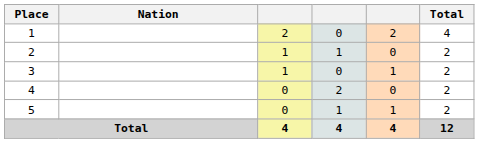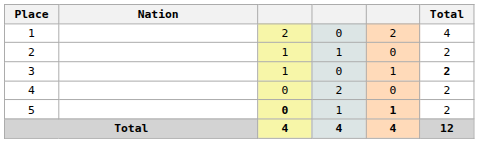(447, 71) normal -> (447, 71) bold
(285, 109) normal -> (285, 109) bold
(393, 109) normal -> (393, 109) bold
